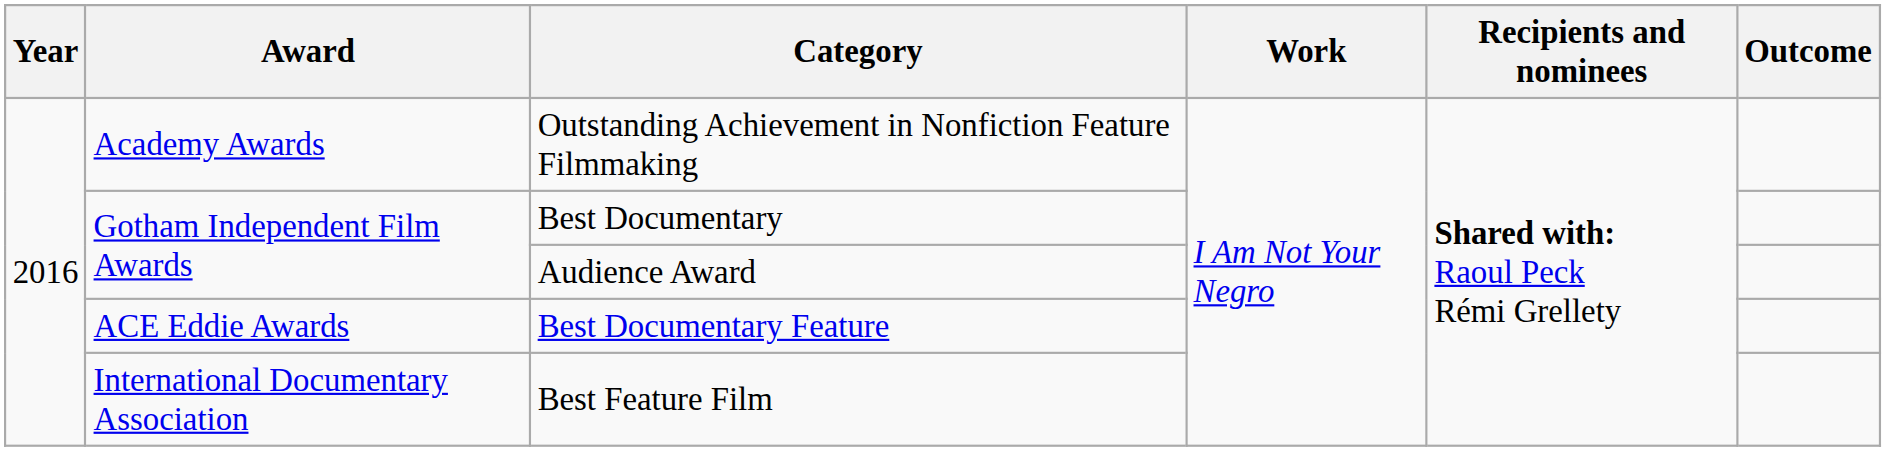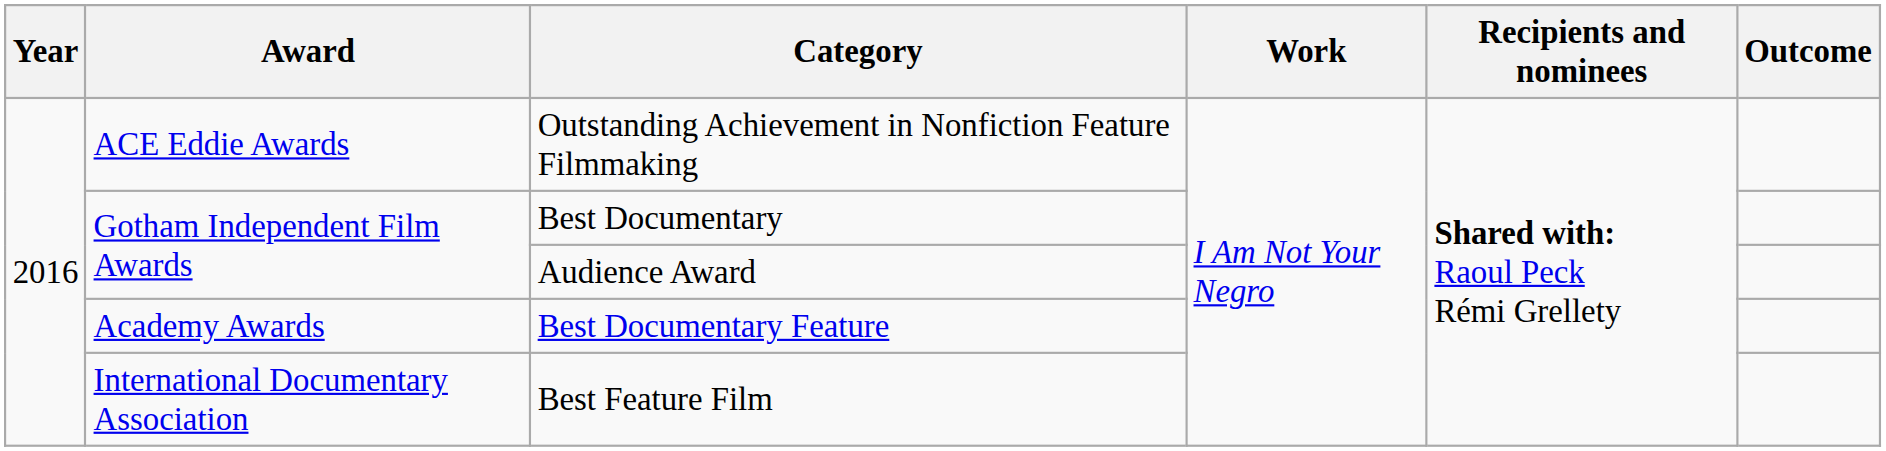(209, 144) Academy Awards -> (221, 144) ACE Eddie Awards
(221, 326) ACE Eddie Awards -> (209, 326) Academy Awards
